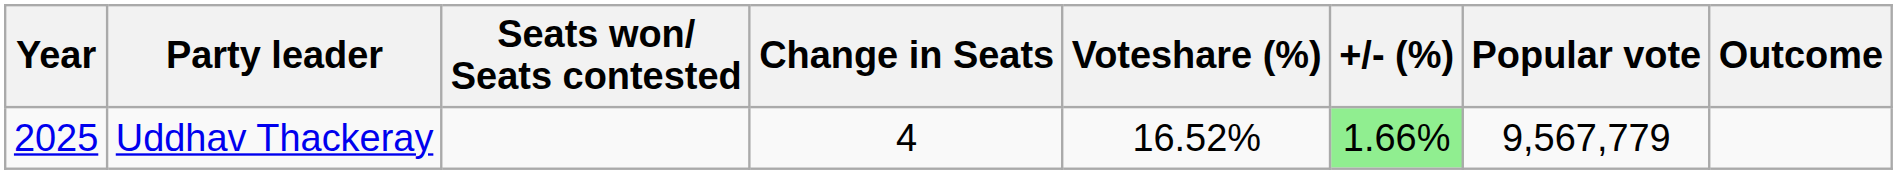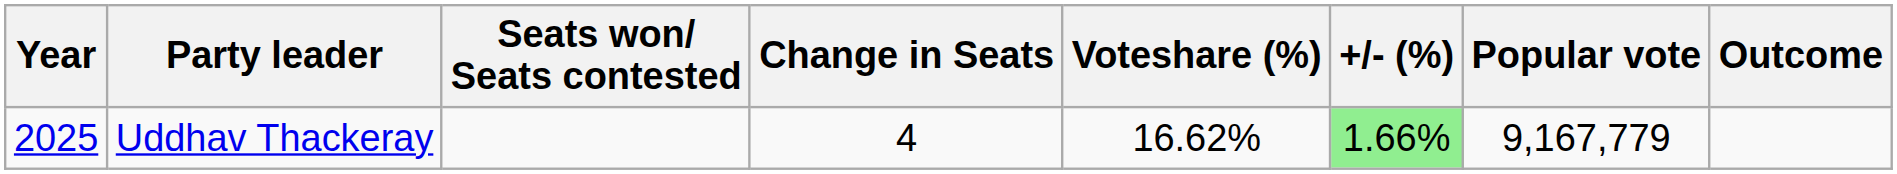(1197, 137) 16.52% -> (1197, 137) 16.62%
(1586, 137) 9,567,779 -> (1586, 137) 9,167,779
